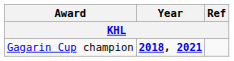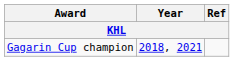(170, 47) bold -> (170, 47) normal
